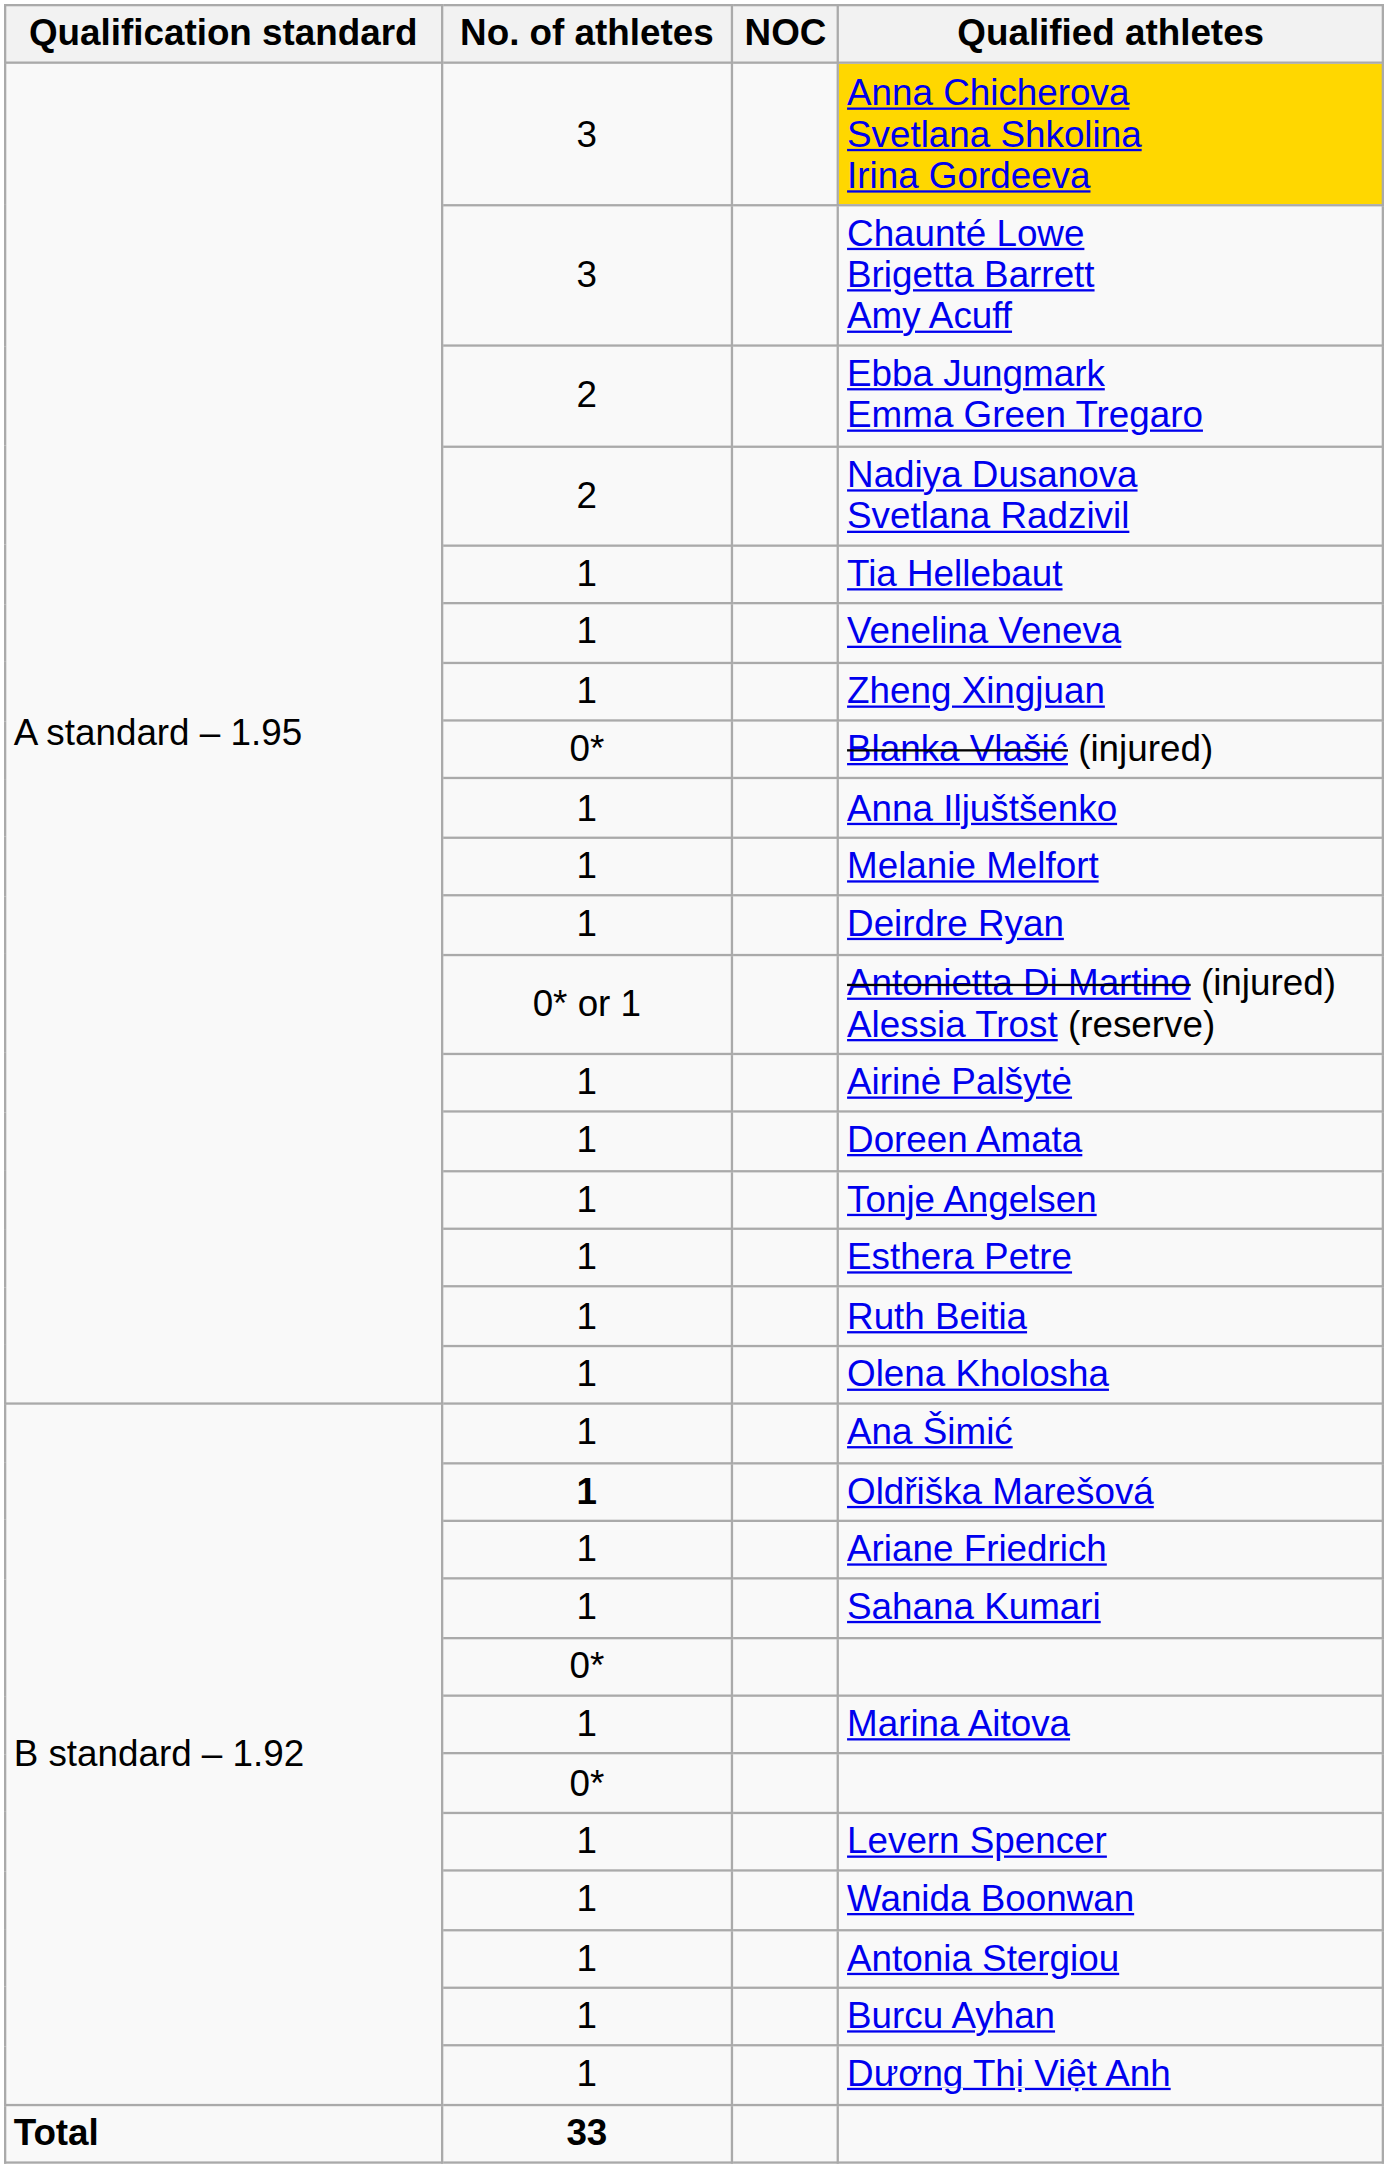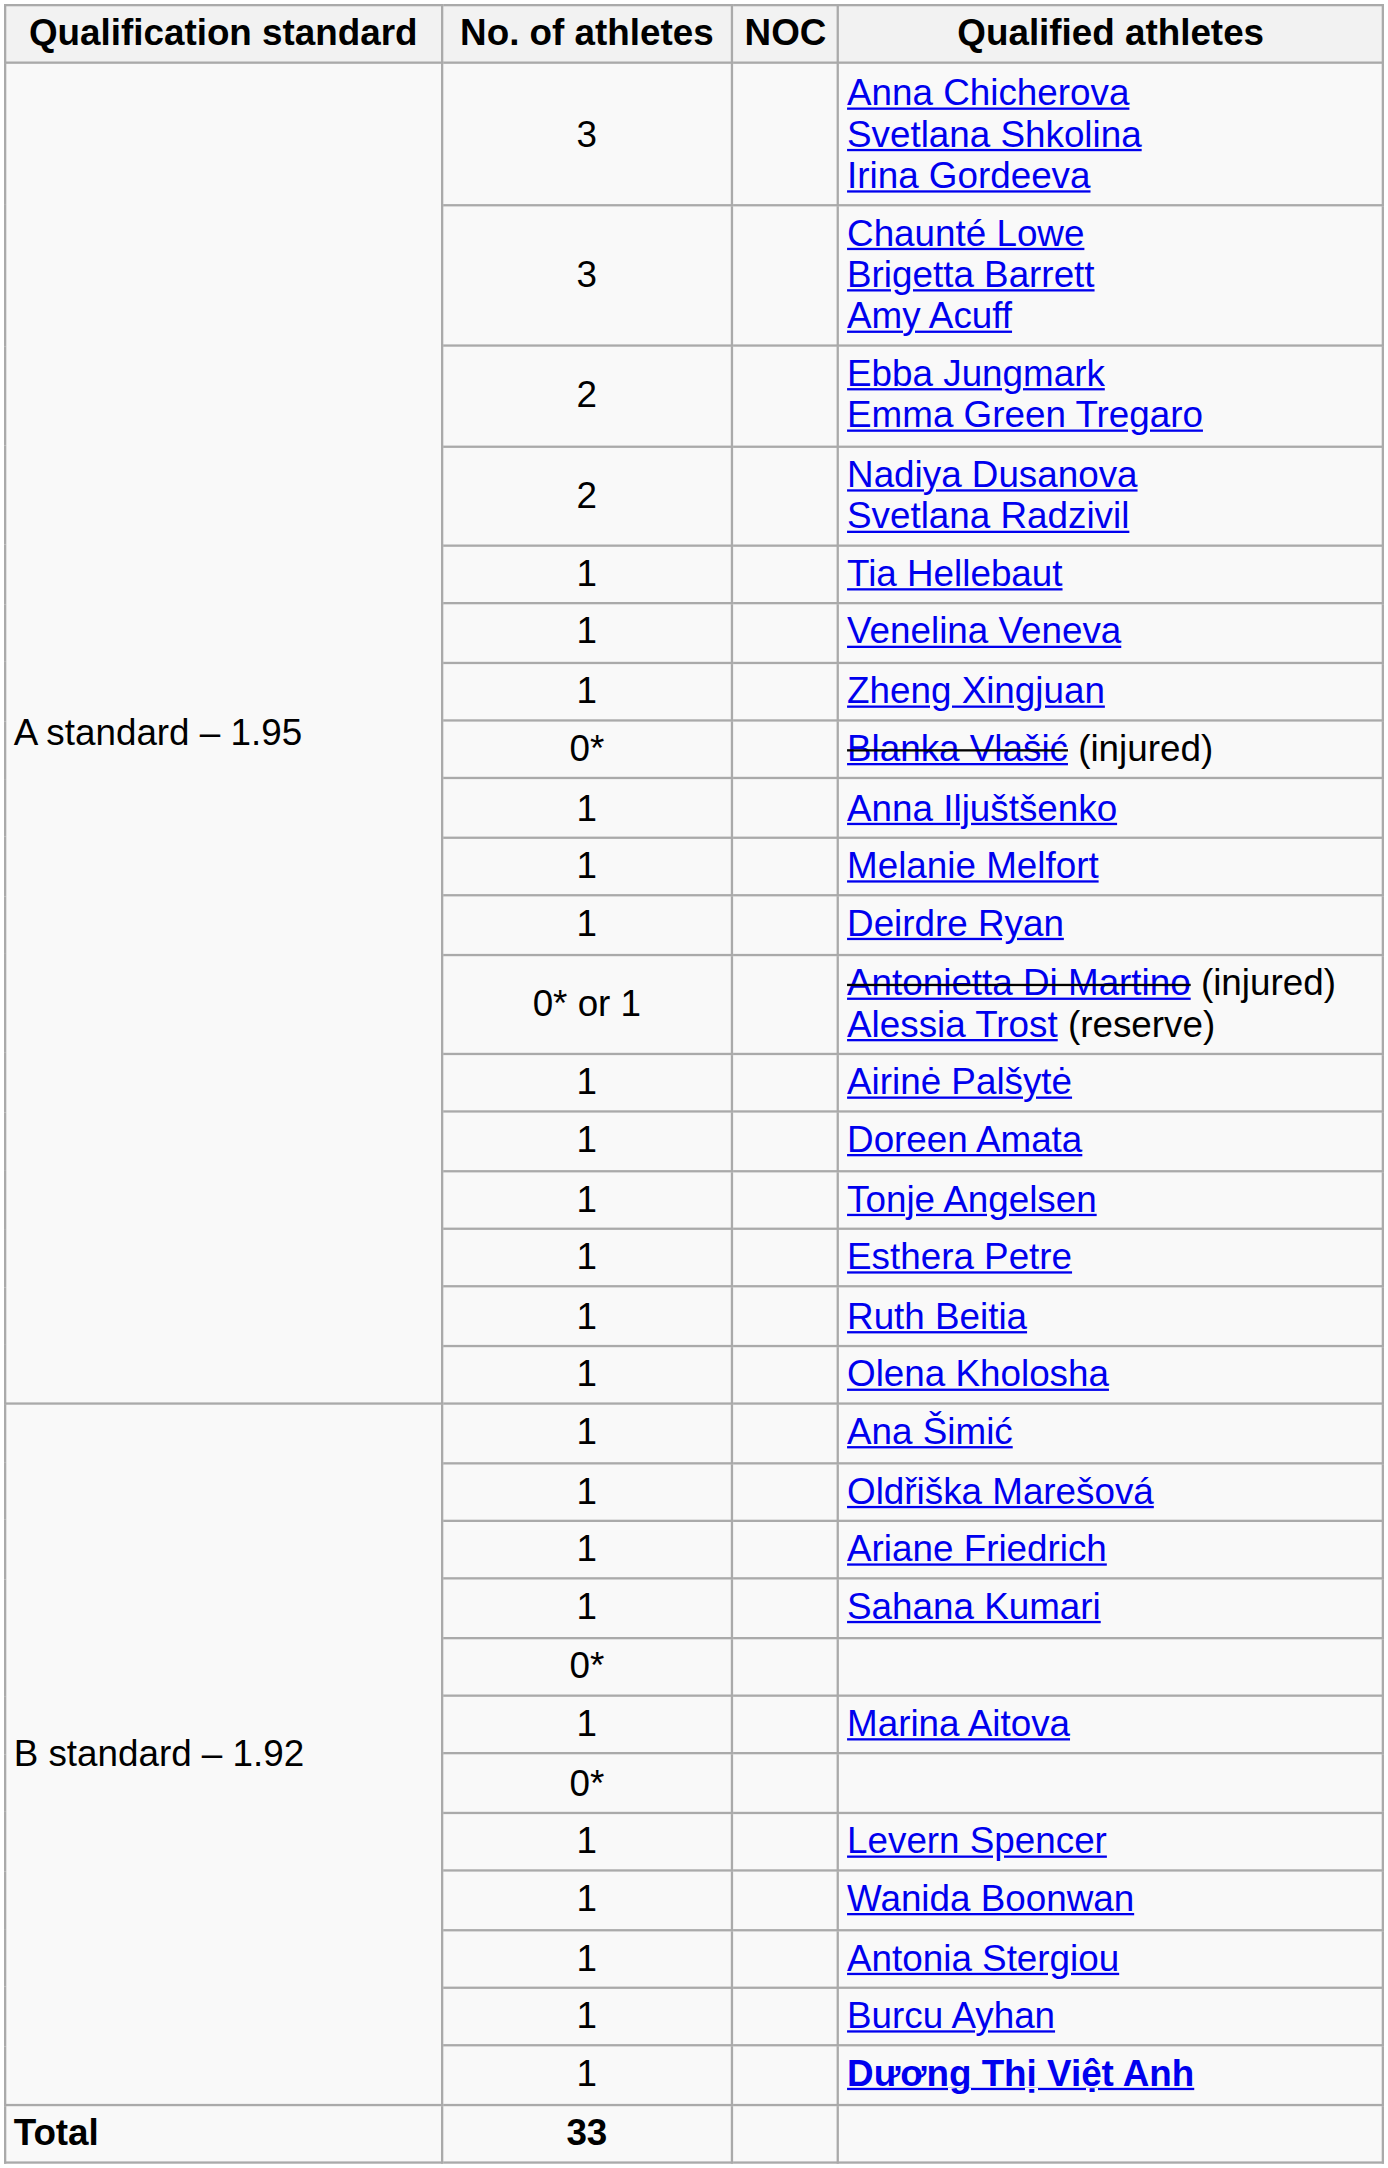(994, 133) gold background -> (994, 133) no background
(587, 1490) bold -> (587, 1490) normal
(1009, 2074) normal -> (1021, 2074) bold
